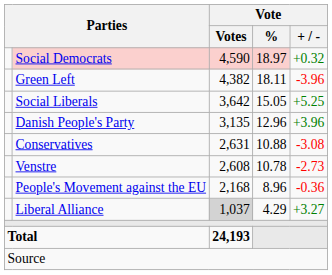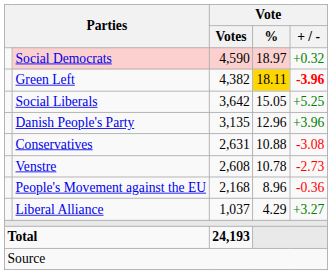(272, 79) no background -> (272, 79) gold background
(310, 79) normal -> (310, 79) bold
(234, 209) lightgrey background -> (234, 209) no background
